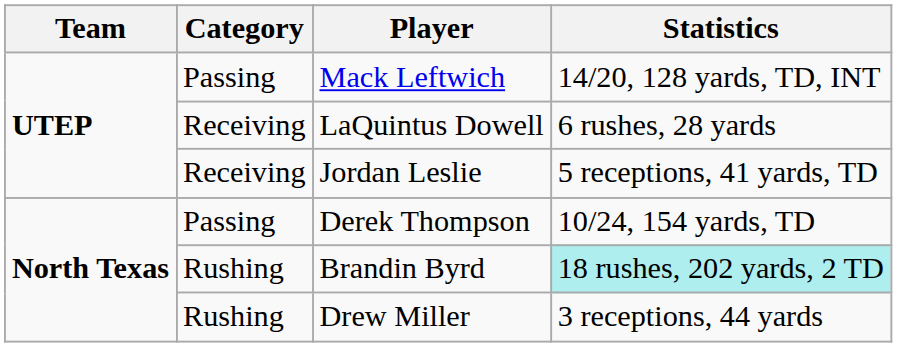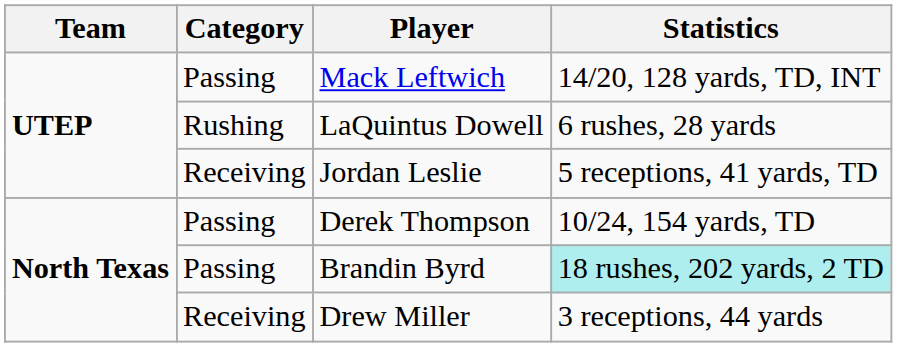(244, 124) Receiving -> (233, 124) Rushing
(233, 268) Rushing -> (229, 268) Passing
(233, 316) Rushing -> (244, 316) Receiving
